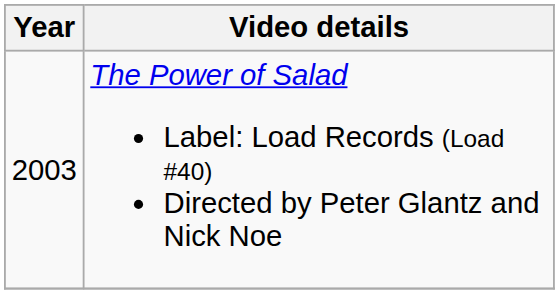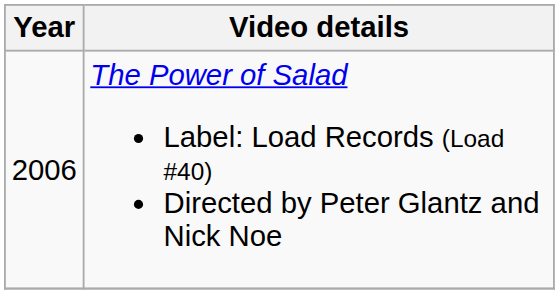(44, 169) 2003 -> (44, 169) 2006
